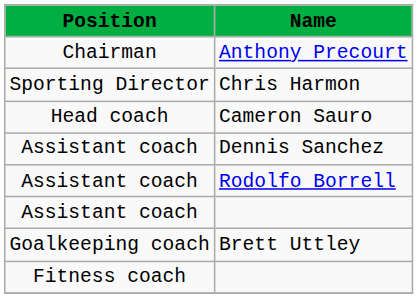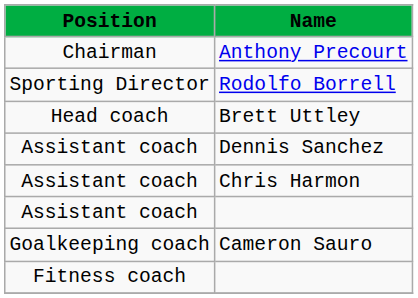(290, 85) Chris Harmon -> (307, 85) Rodolfo Borrell
(296, 117) Cameron Sauro -> (290, 117) Brett Uttley
(307, 181) Rodolfo Borrell -> (290, 181) Chris Harmon
(290, 245) Brett Uttley -> (296, 245) Cameron Sauro
